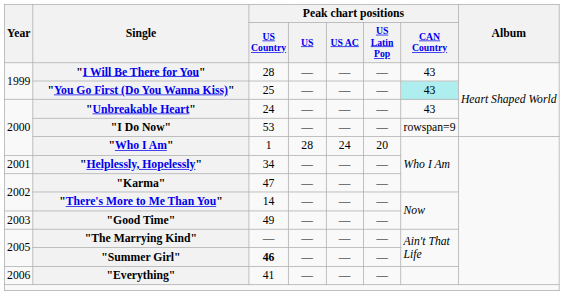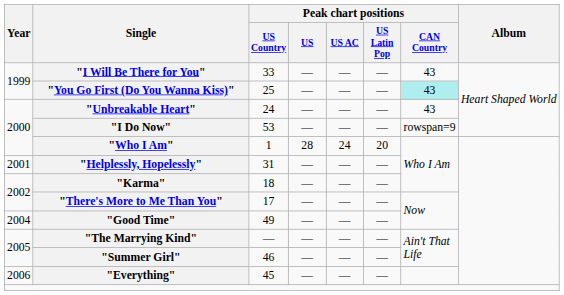(269, 71) 28 -> (269, 71) 33
(269, 164) 34 -> (269, 164) 31
(269, 183) 47 -> (269, 183) 18
(269, 201) 14 -> (269, 201) 17
(19, 220) 2003 -> (19, 220) 2004
(269, 257) bold -> (269, 257) normal
(269, 275) 41 -> (269, 275) 45
